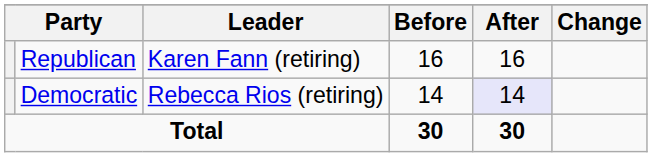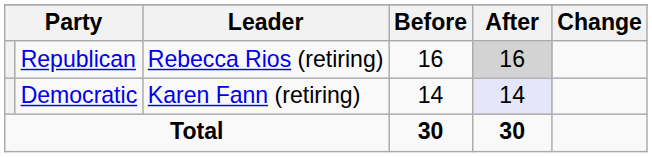(254, 59) Karen Fann (retiring) -> (266, 59) Rebecca Rios (retiring)
(512, 59) no background -> (512, 59) lightgrey background
(266, 95) Rebecca Rios (retiring) -> (254, 95) Karen Fann (retiring)
